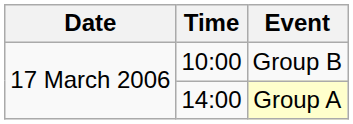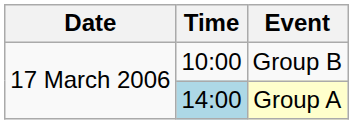(211, 99) no background -> (211, 99) lightblue background
